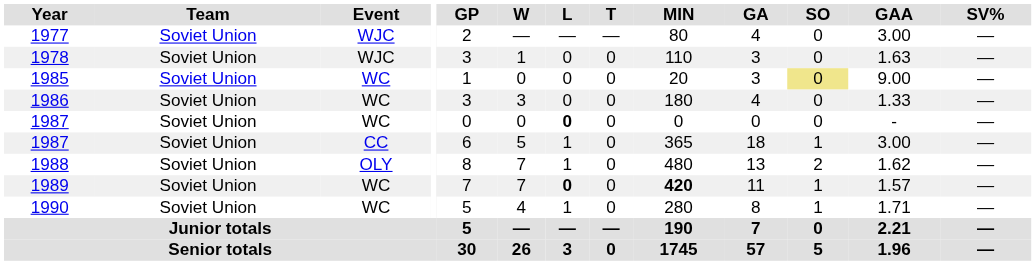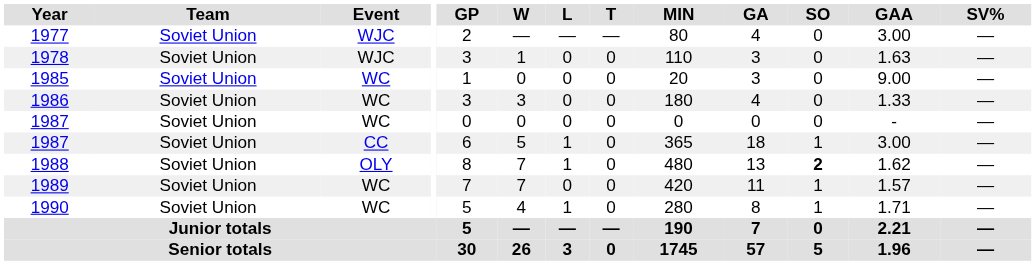(818, 78) khaki background -> (818, 78) no background
(567, 121) bold -> (567, 121) normal
(818, 164) normal -> (818, 164) bold
(567, 185) bold -> (567, 185) normal
(679, 185) bold -> (679, 185) normal
